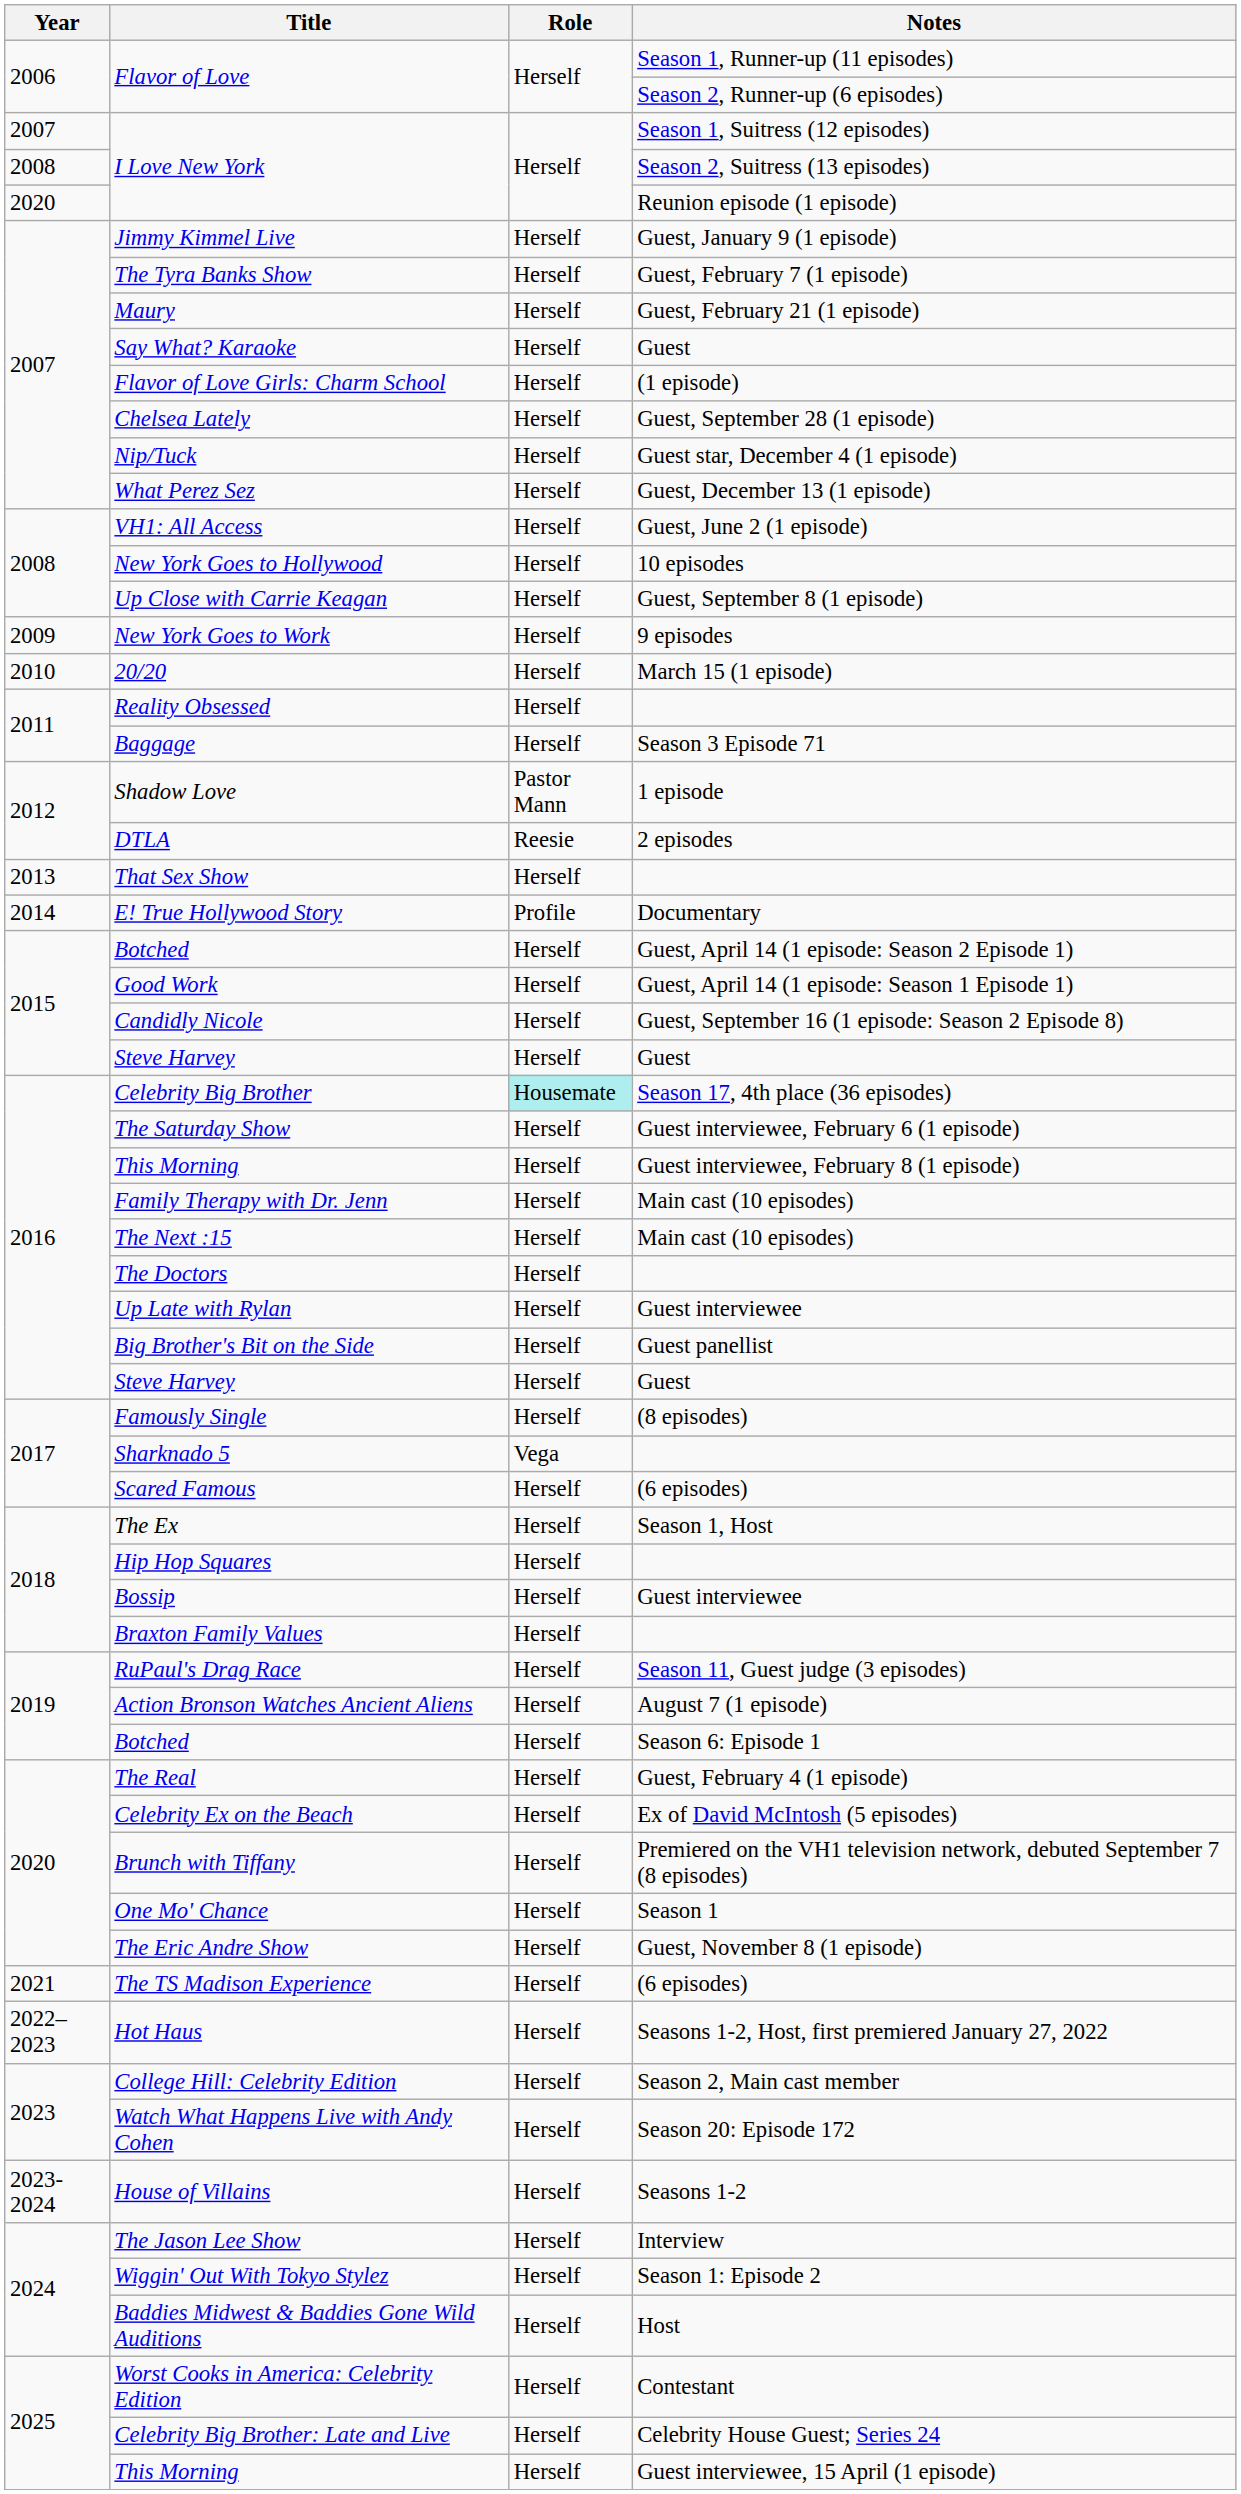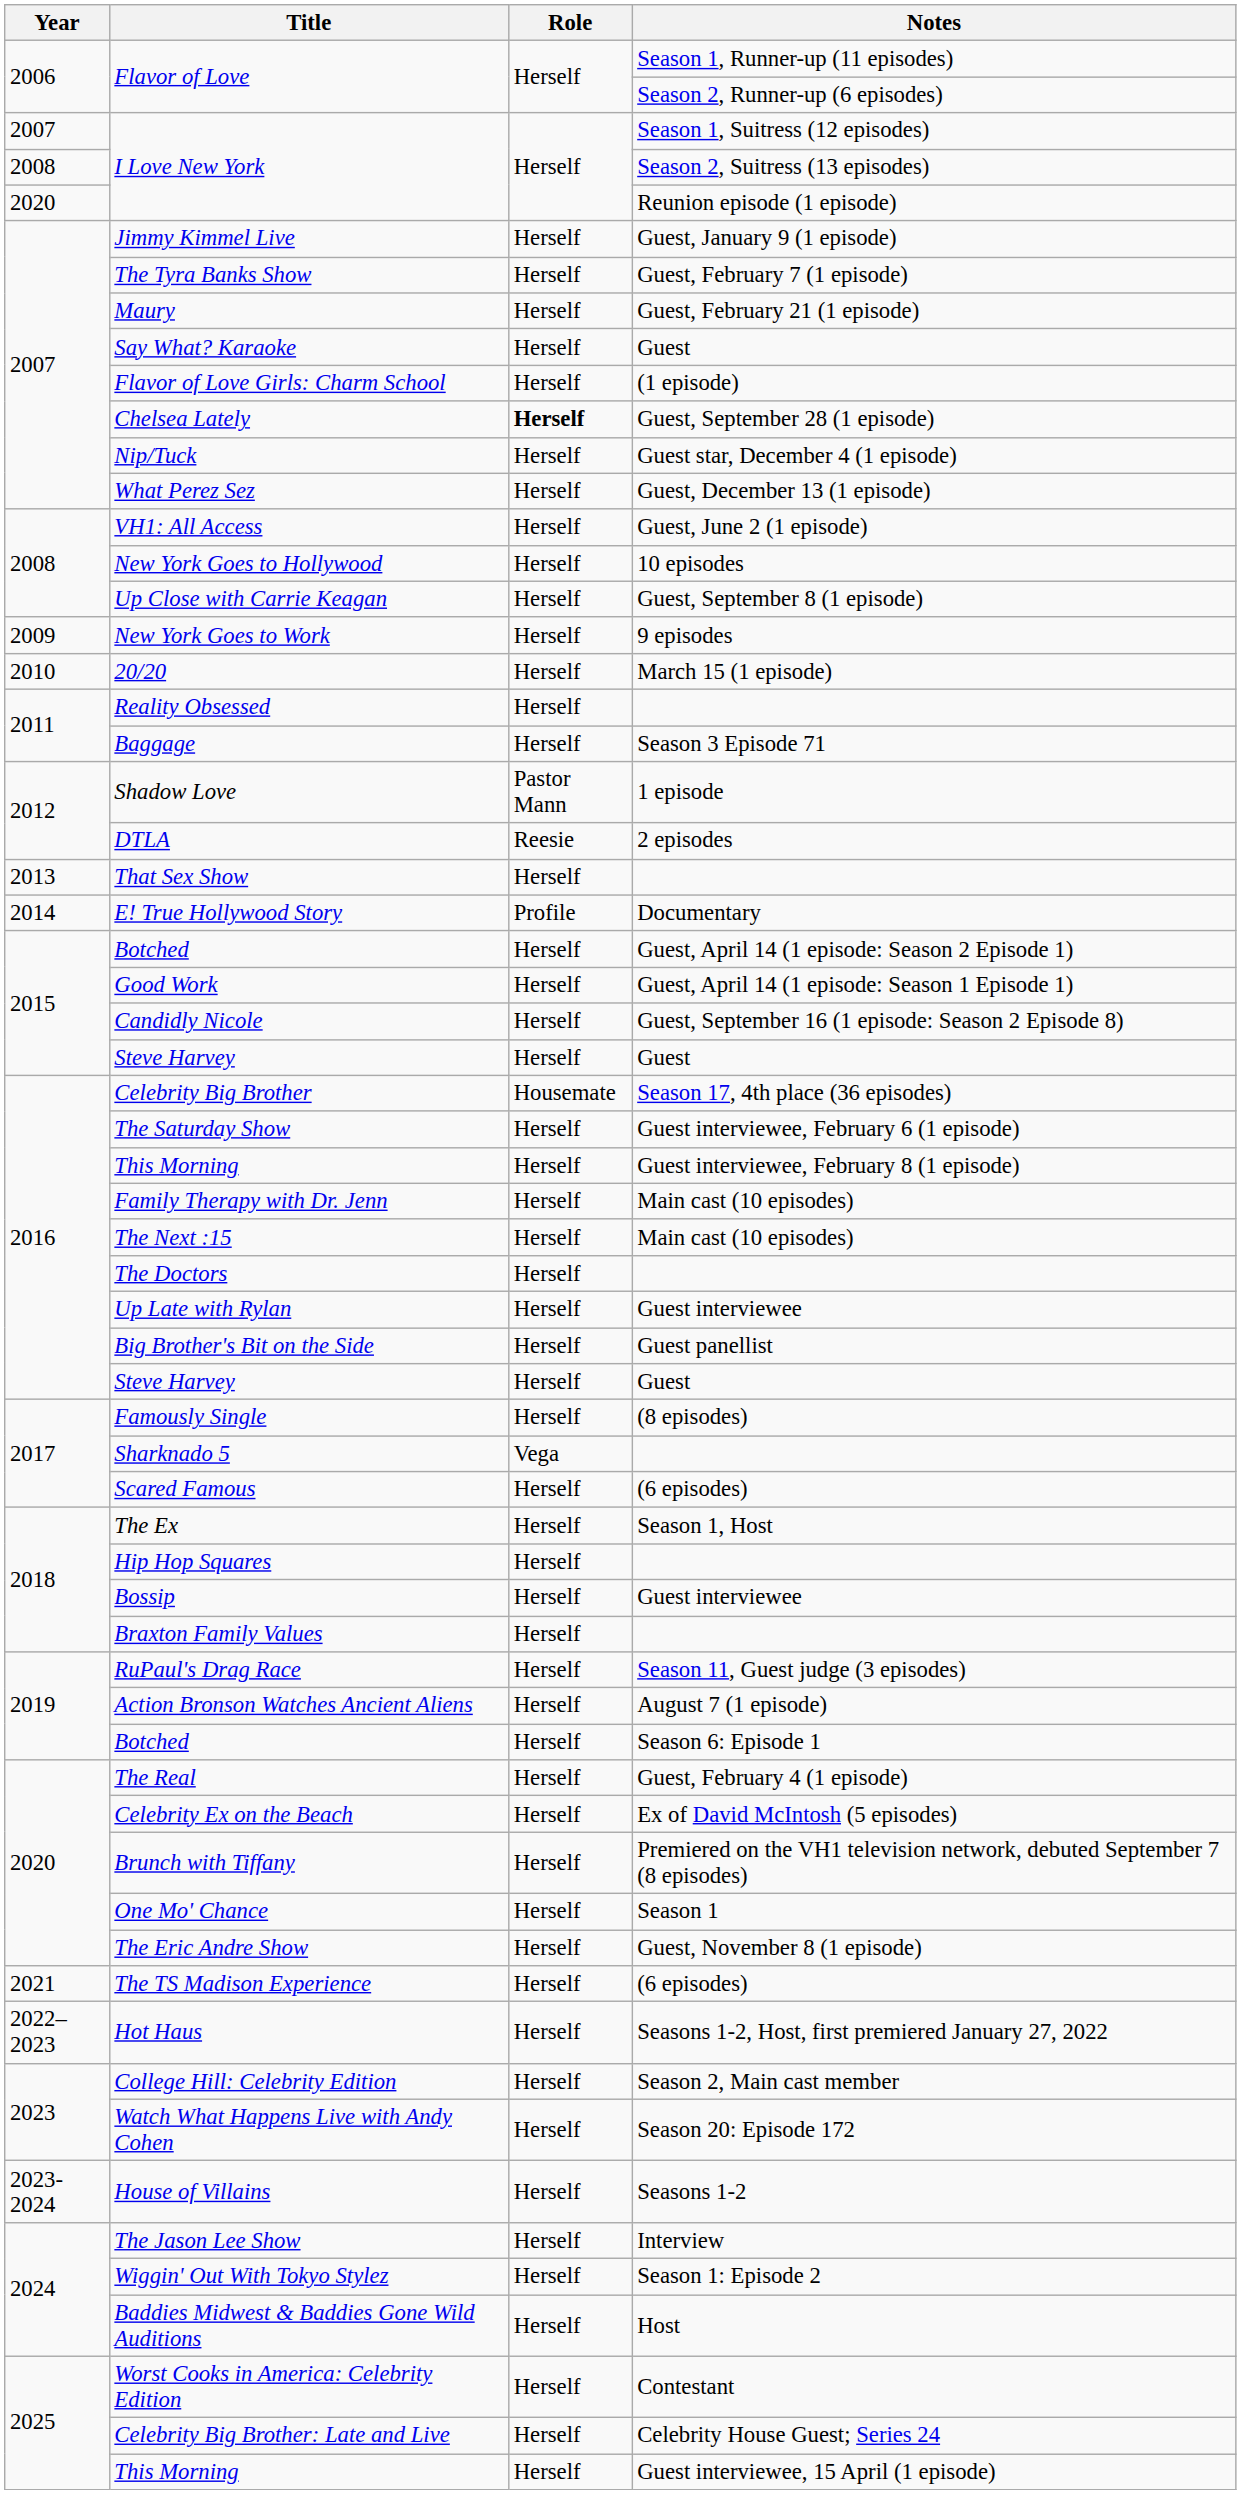(547, 418) normal -> (549, 418) bold
(565, 1093) paleturquoise background -> (565, 1093) no background
